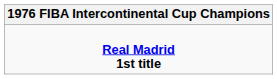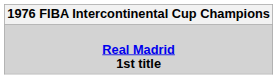(139, 56) no background -> (139, 56) lightgrey background
